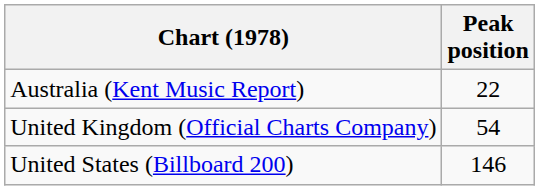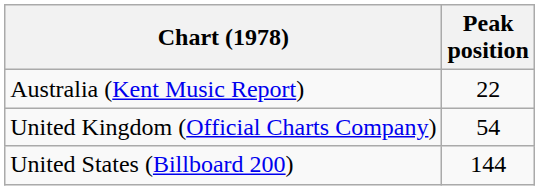(488, 164) 146 -> (488, 164) 144
